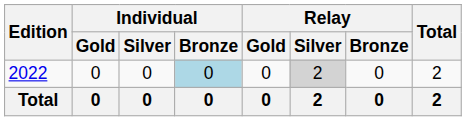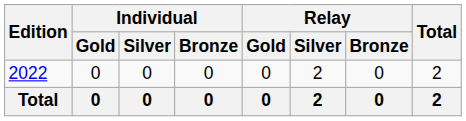(209, 73) lightblue background -> (209, 73) no background
(318, 73) lightgrey background -> (318, 73) no background
